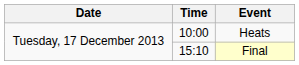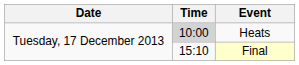(194, 32) no background -> (194, 32) lightgrey background
